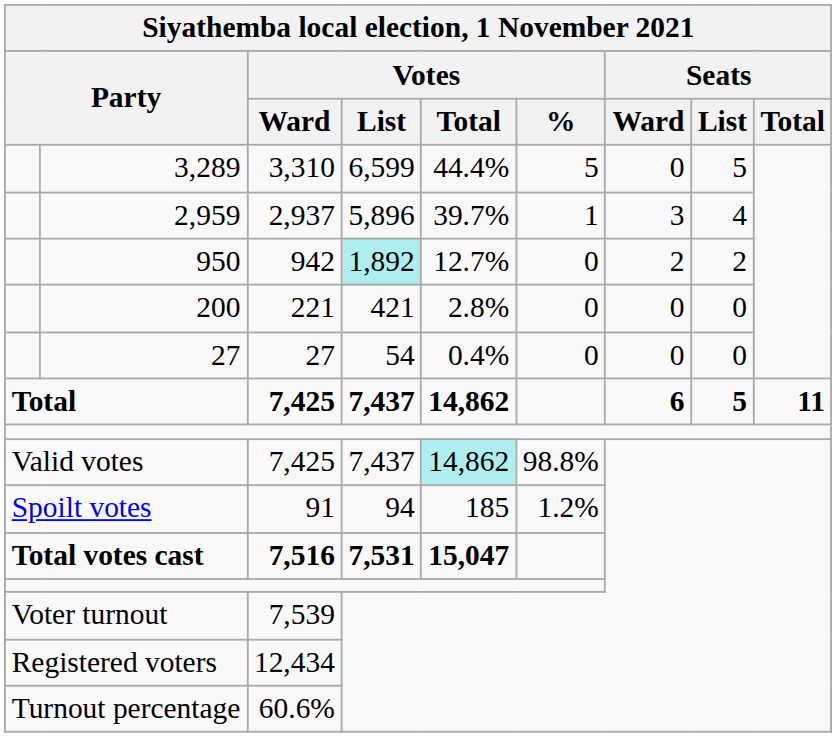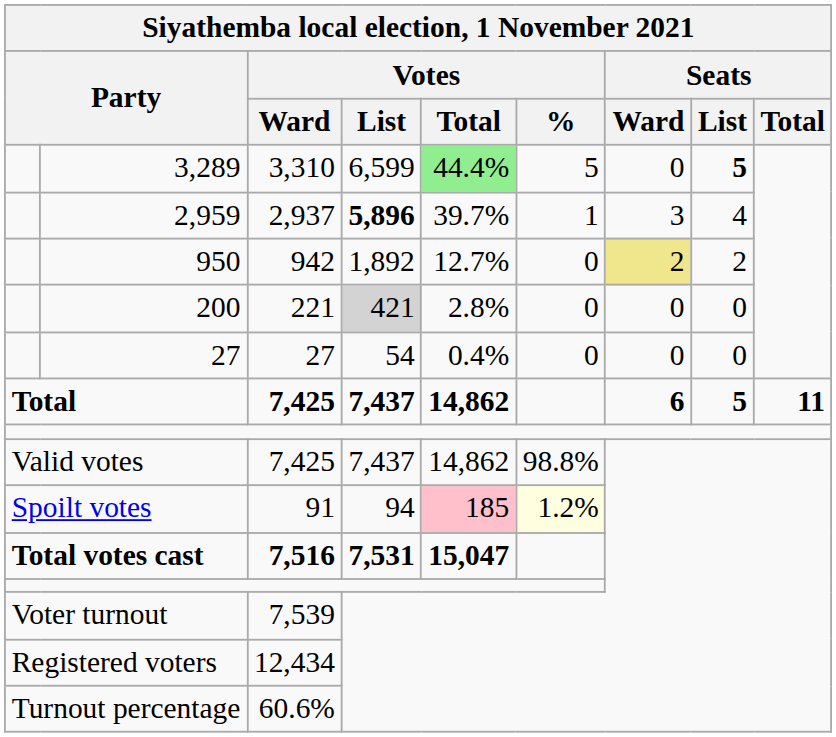(471, 167) no background -> (471, 167) lightgreen background
(740, 167) normal -> (740, 167) bold
(382, 214) normal -> (382, 214) bold
(382, 261) paleturquoise background -> (382, 261) no background
(677, 261) no background -> (677, 261) khaki background
(393, 307) no background -> (393, 307) lightgrey background
(469, 461) paleturquoise background -> (469, 461) no background
(487, 508) no background -> (487, 508) pink background
(568, 508) no background -> (568, 508) lightyellow background
